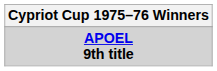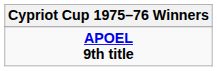(108, 46) lightgrey background -> (108, 46) no background
